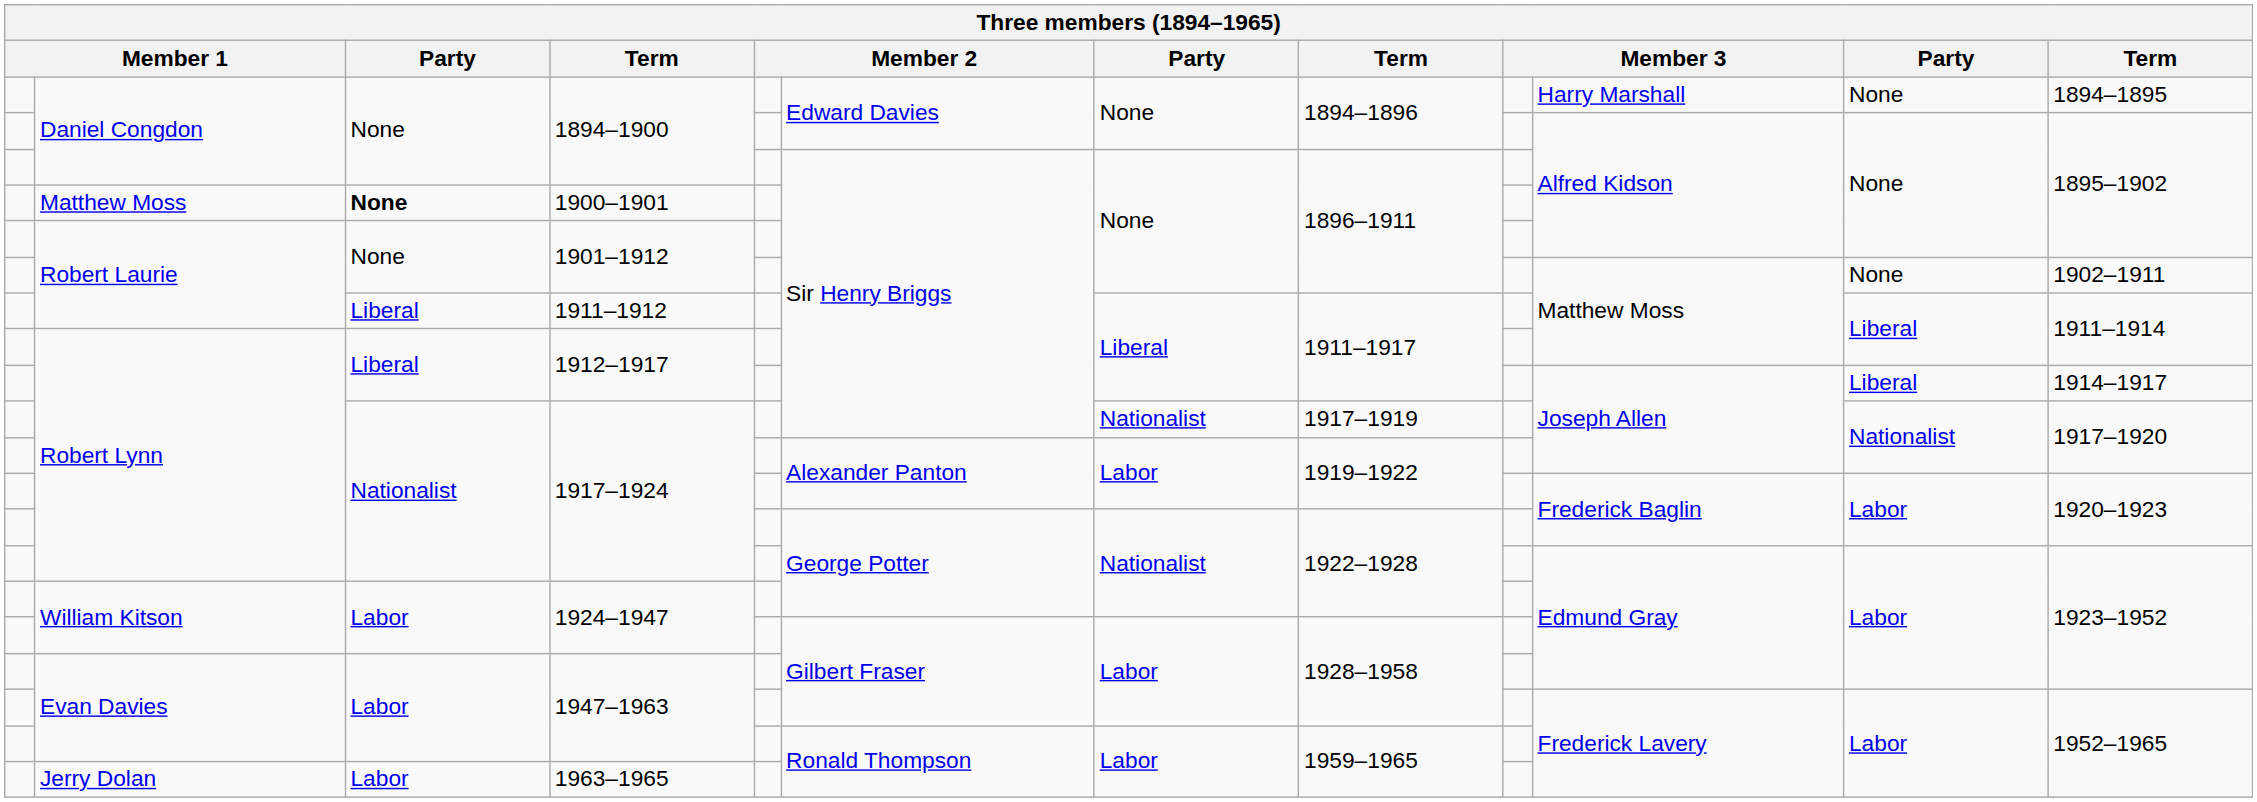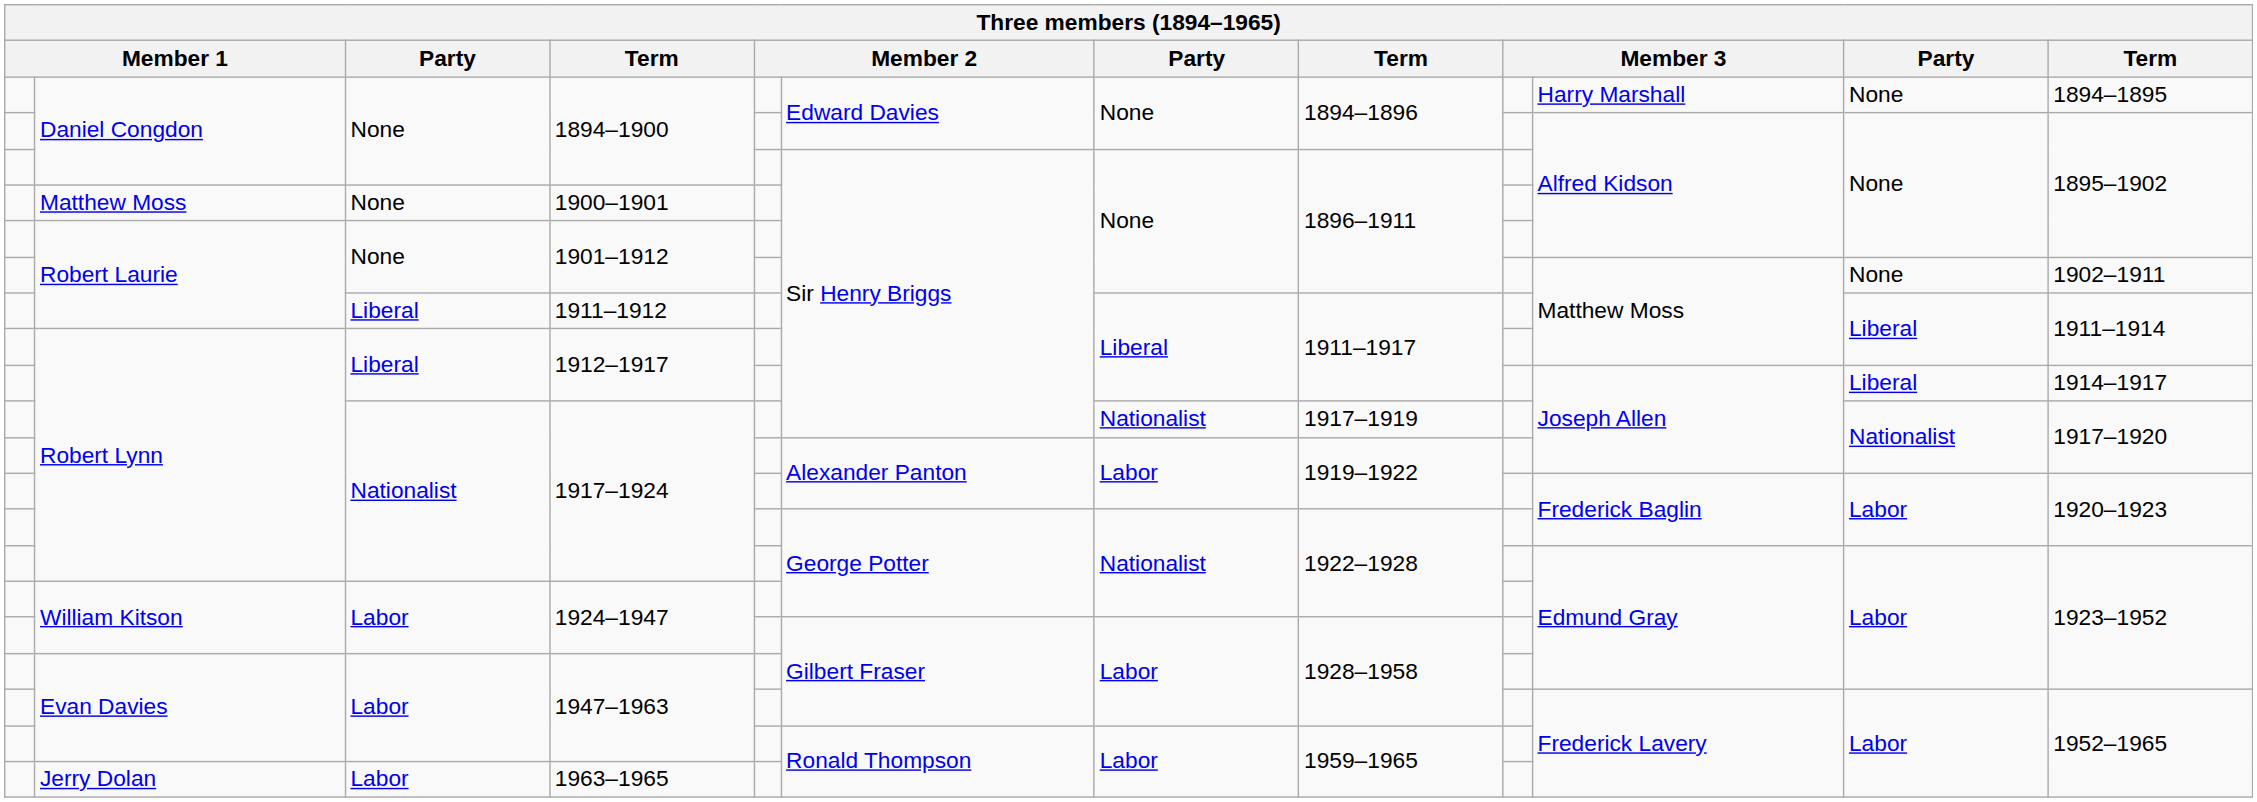(379, 202) bold -> (378, 202) normal
